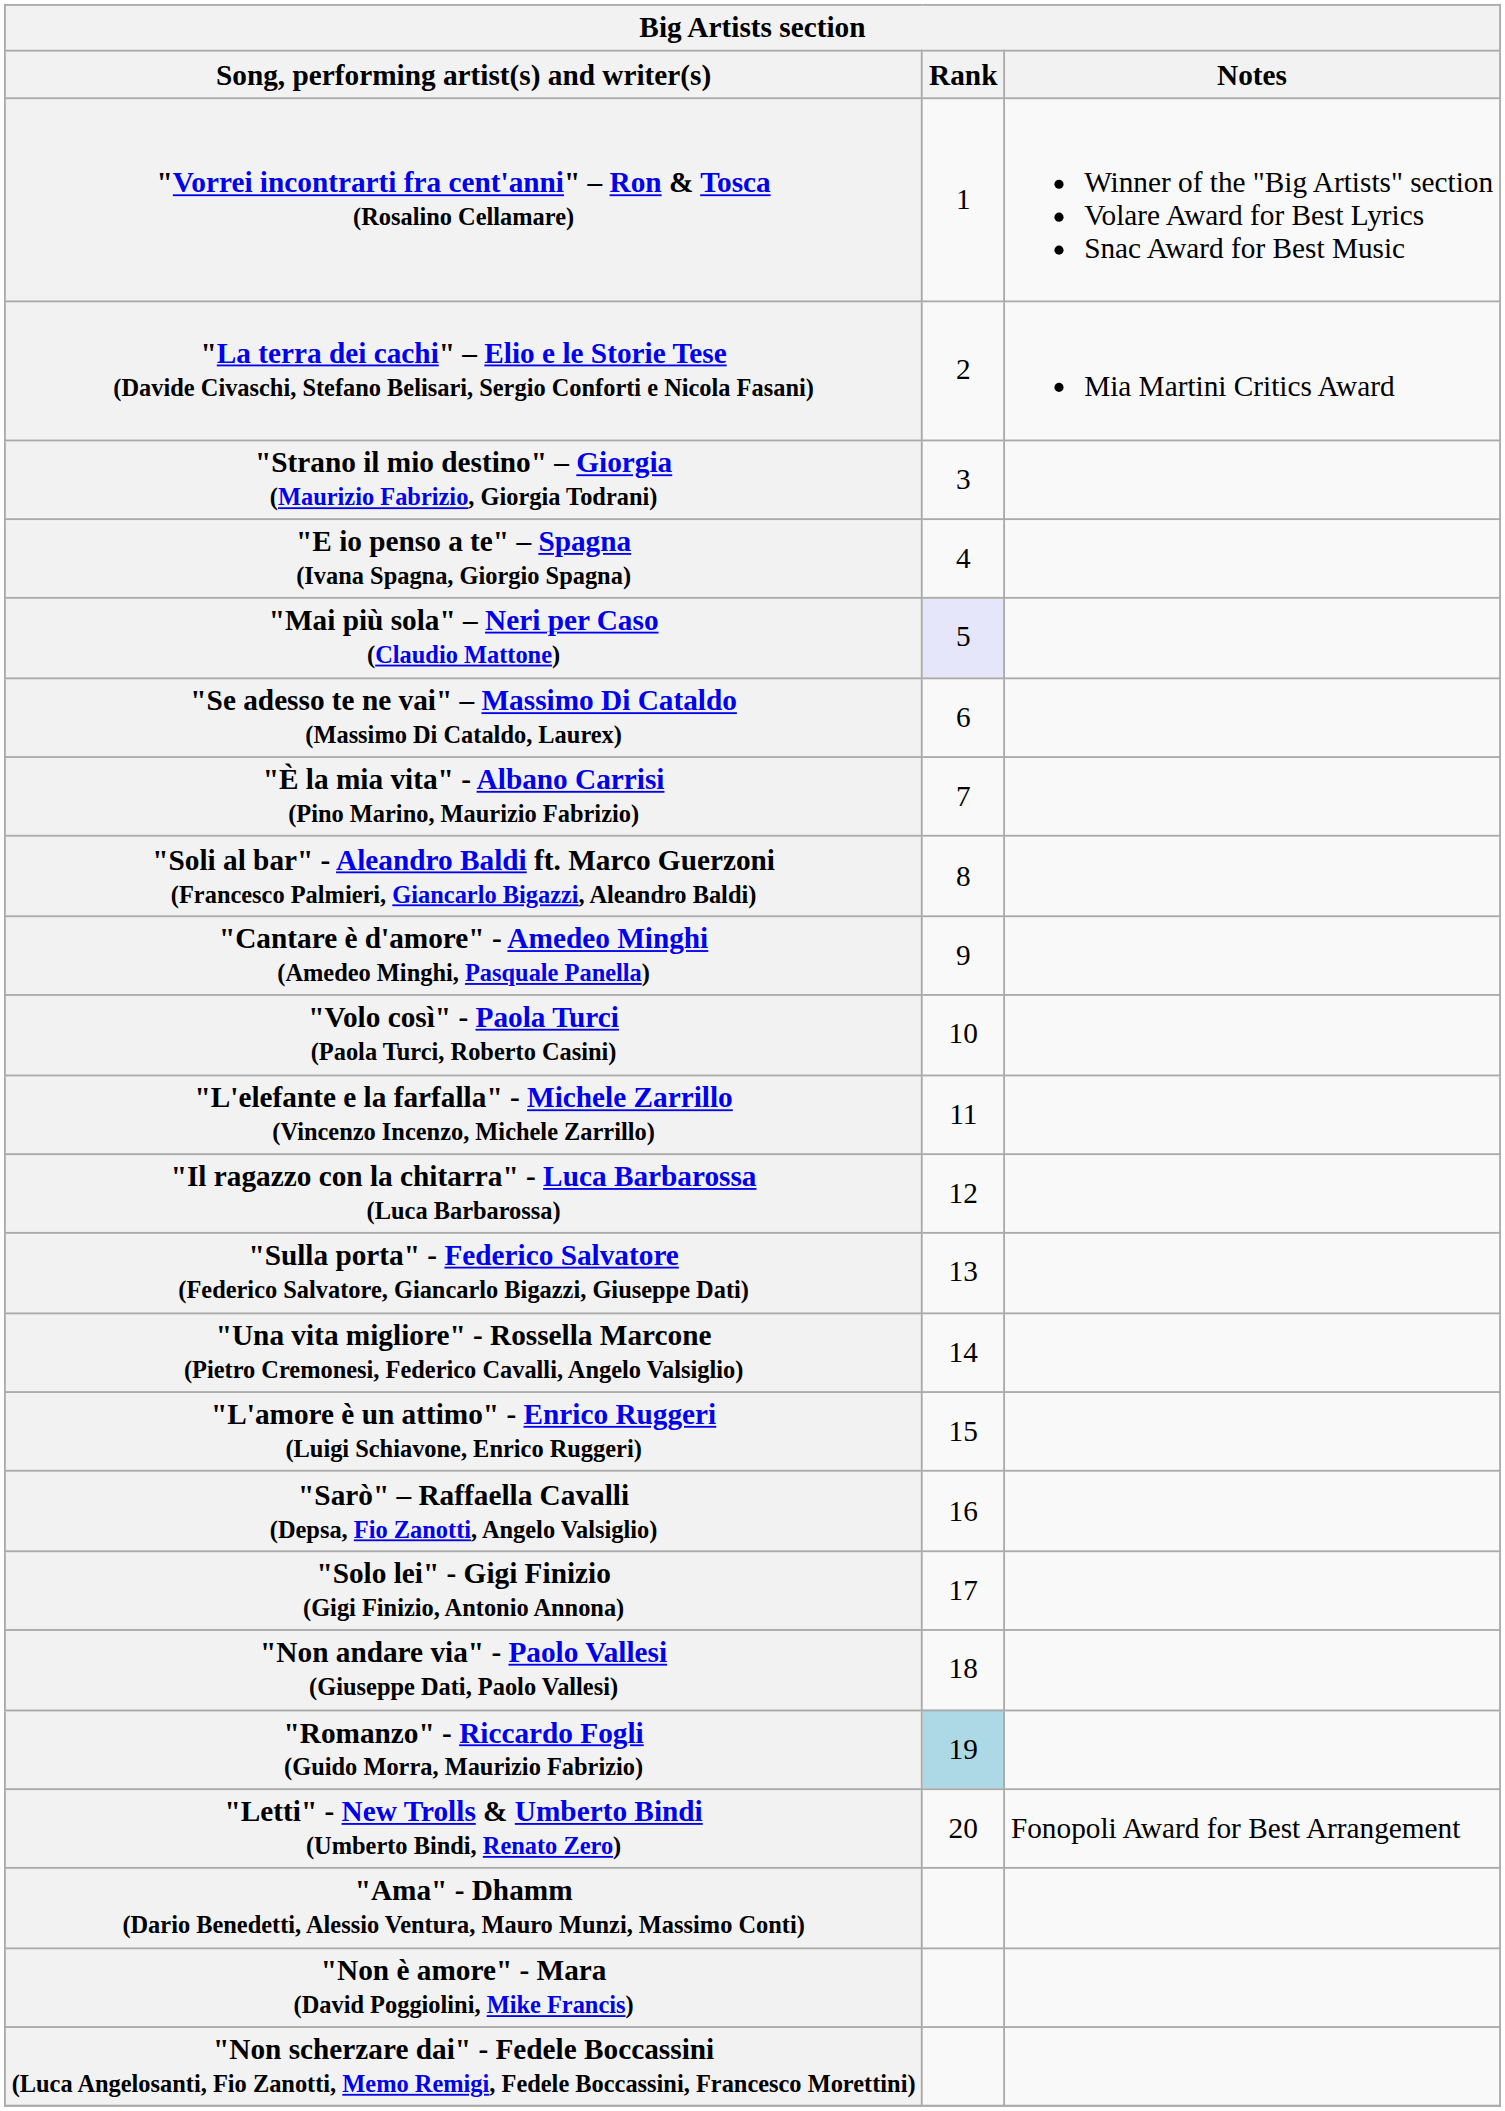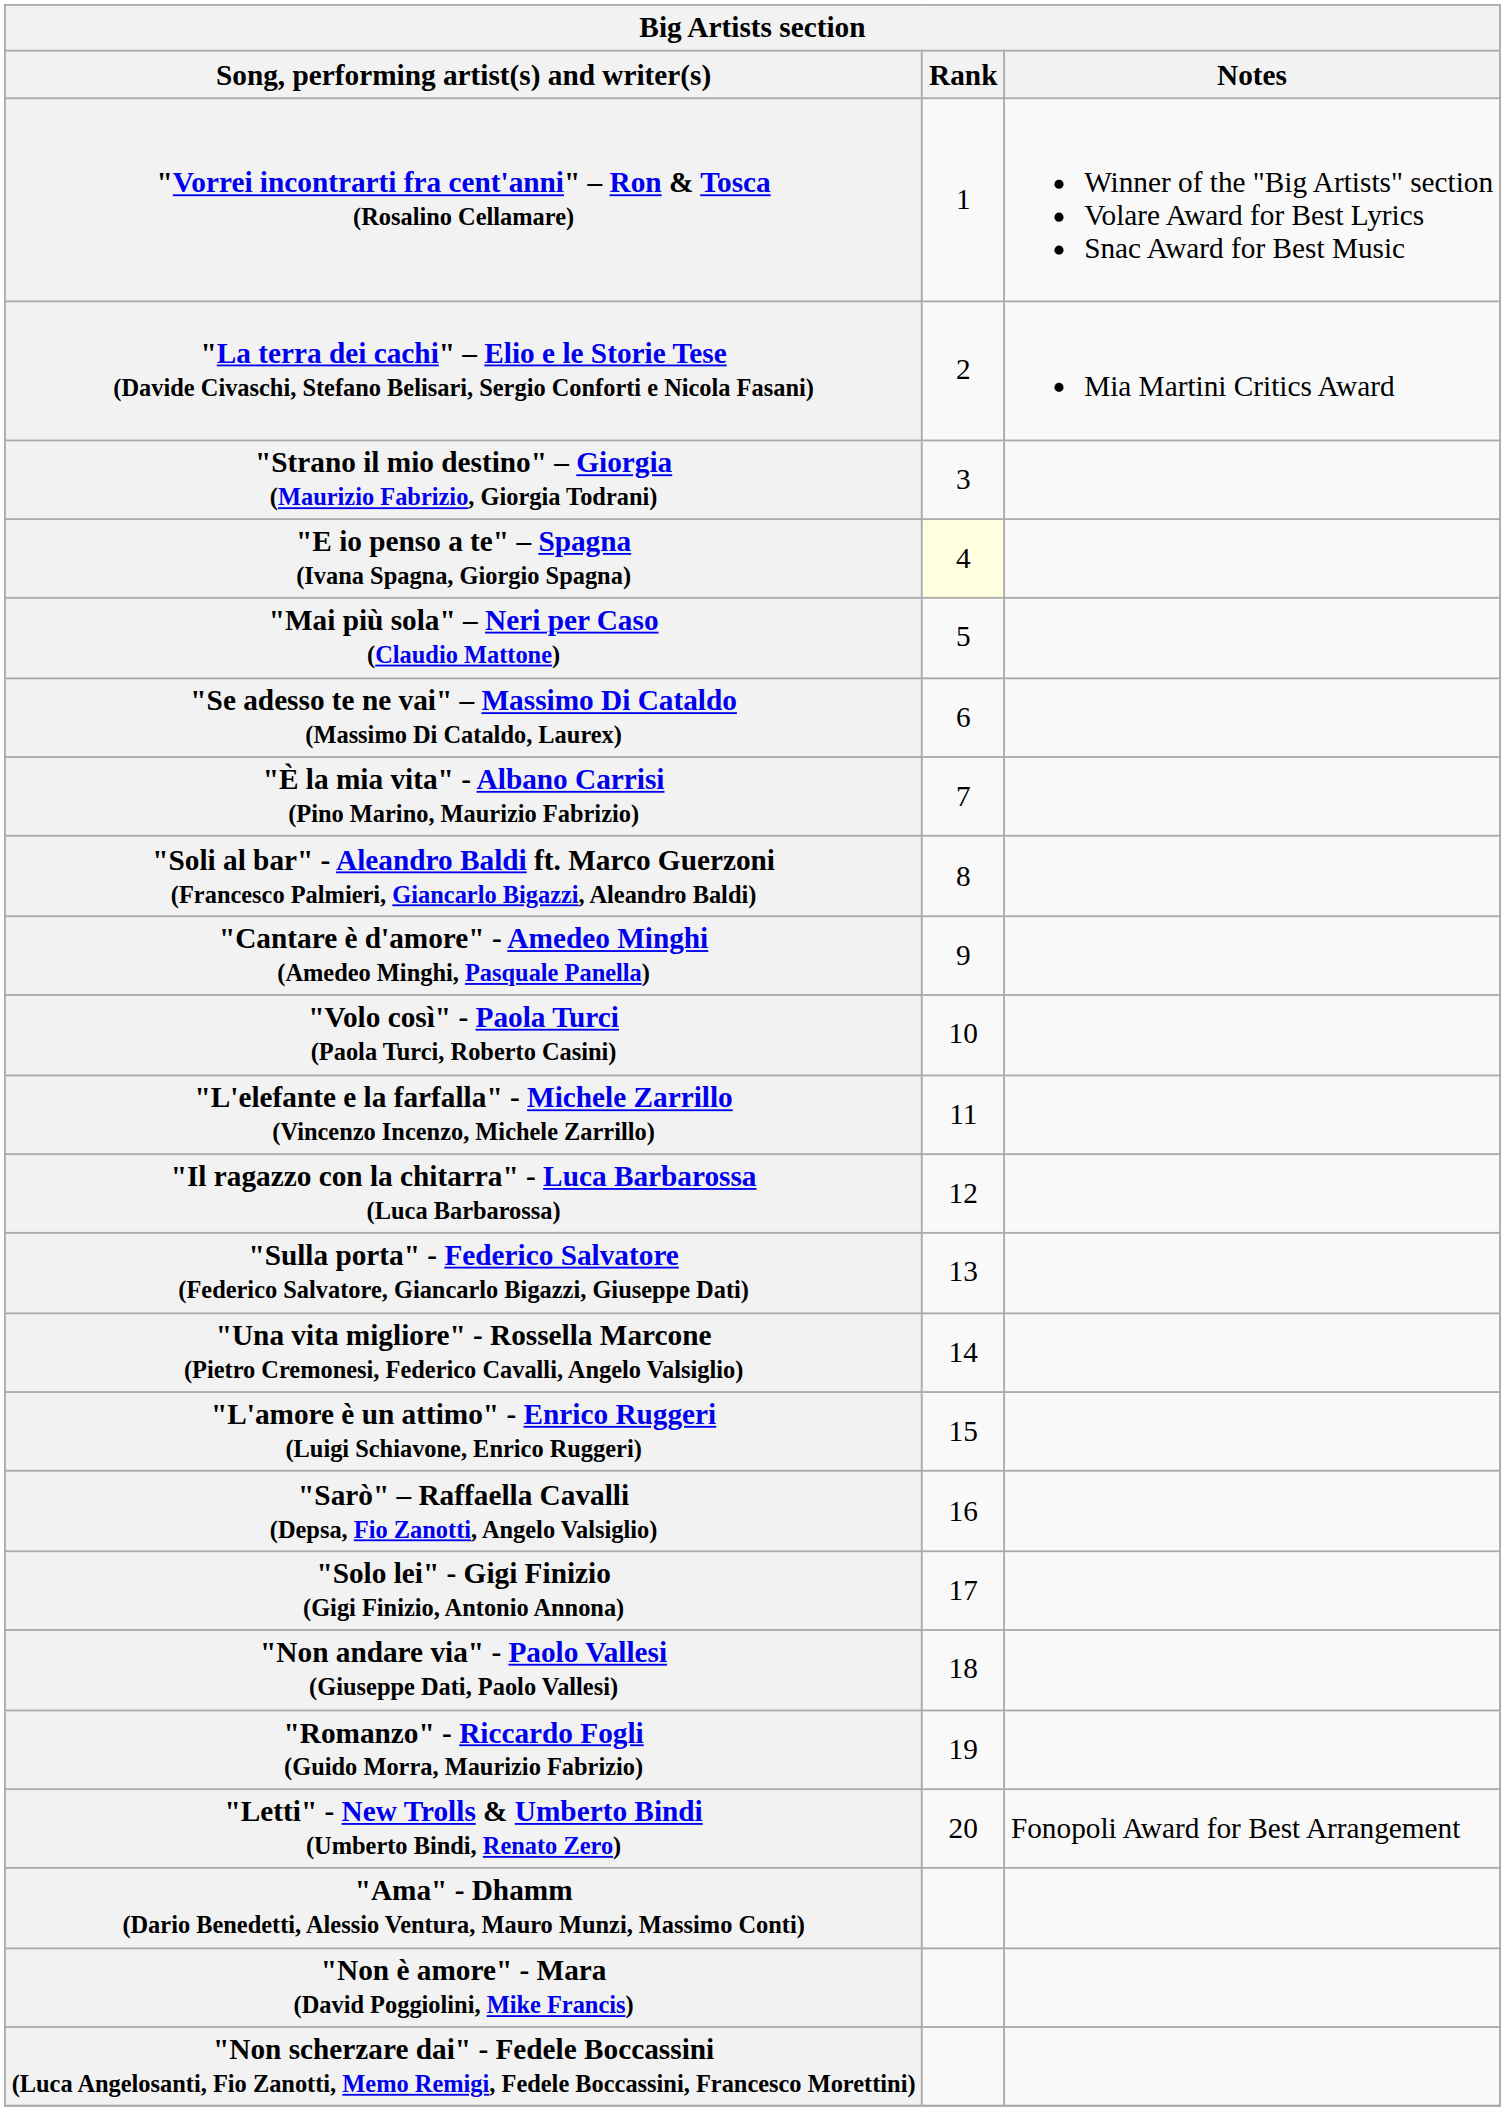(963, 558) no background -> (963, 558) lightyellow background
(963, 637) lavender background -> (963, 637) no background
(963, 1748) lightblue background -> (963, 1748) no background
